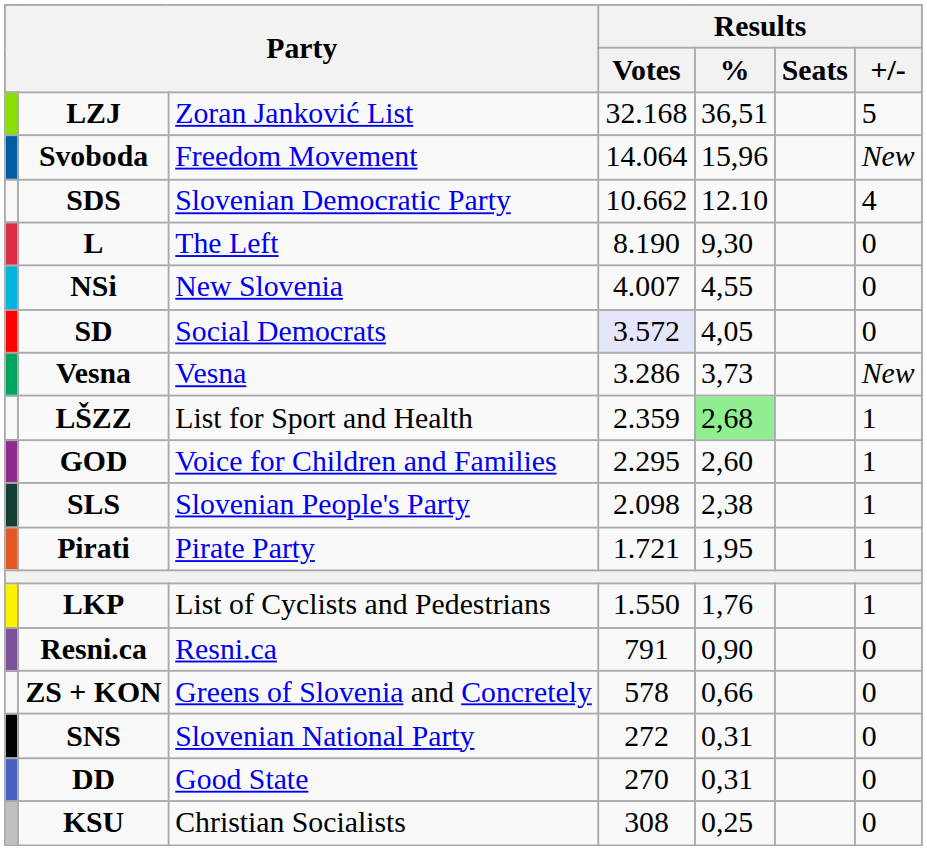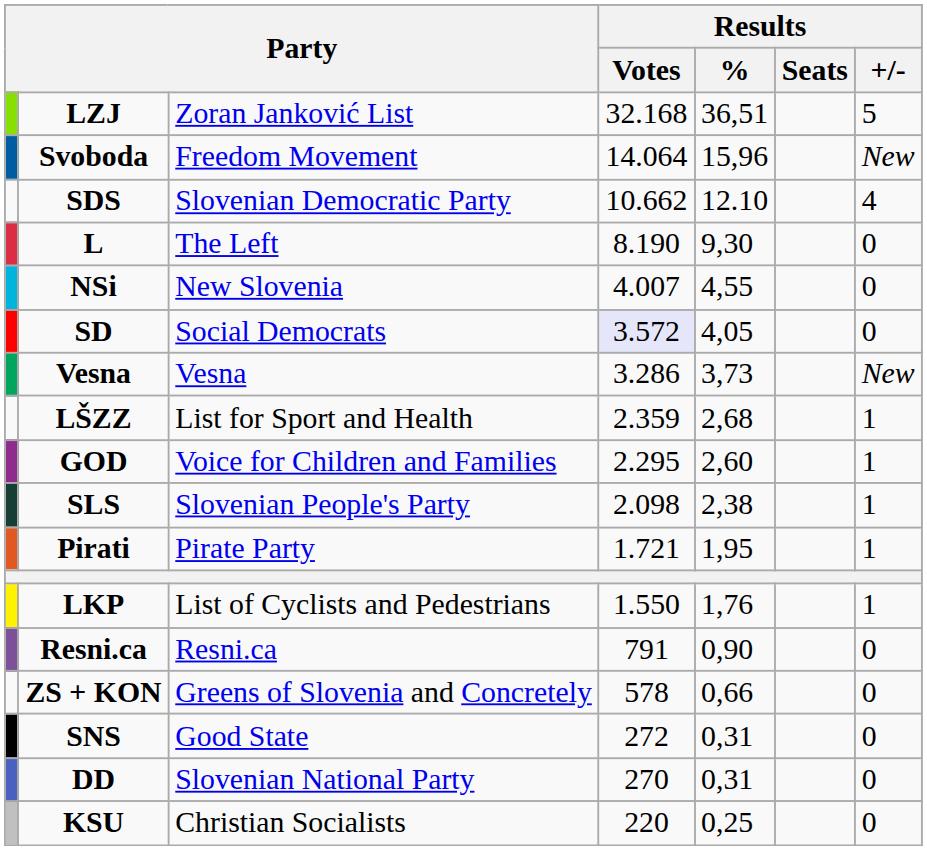(727, 417) lightgreen background -> (727, 417) no background
(325, 735) Slovenian National Party -> (242, 735) Good State
(242, 779) Good State -> (325, 779) Slovenian National Party
(646, 822) 308 -> (646, 822) 220
